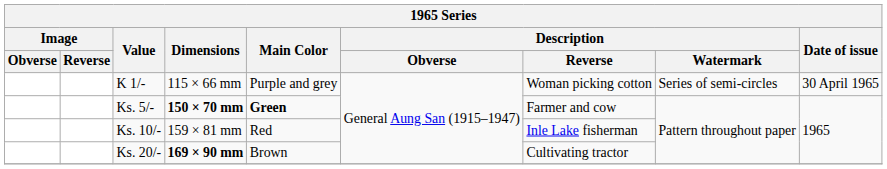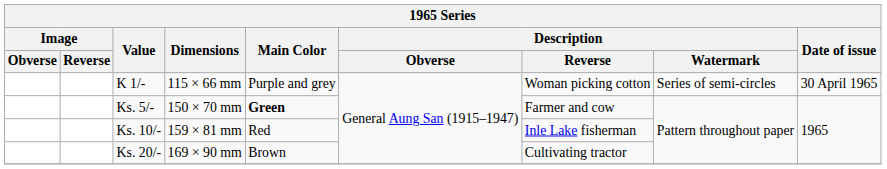(205, 107) bold -> (205, 107) normal
(205, 153) bold -> (205, 153) normal
